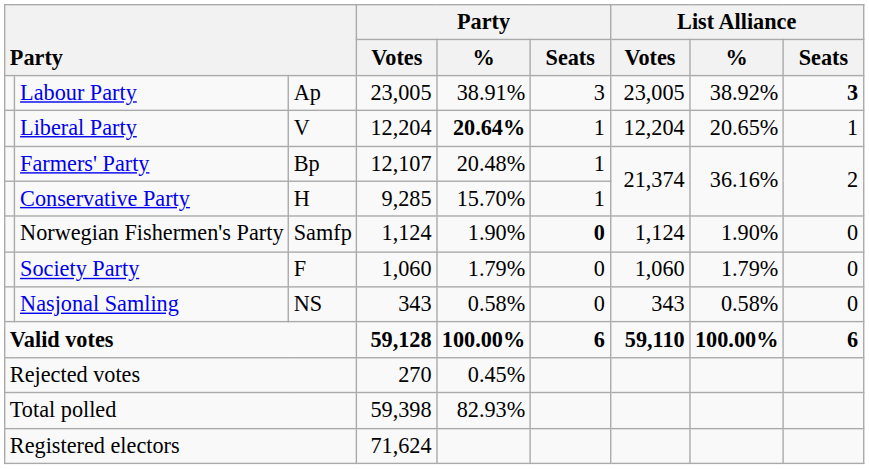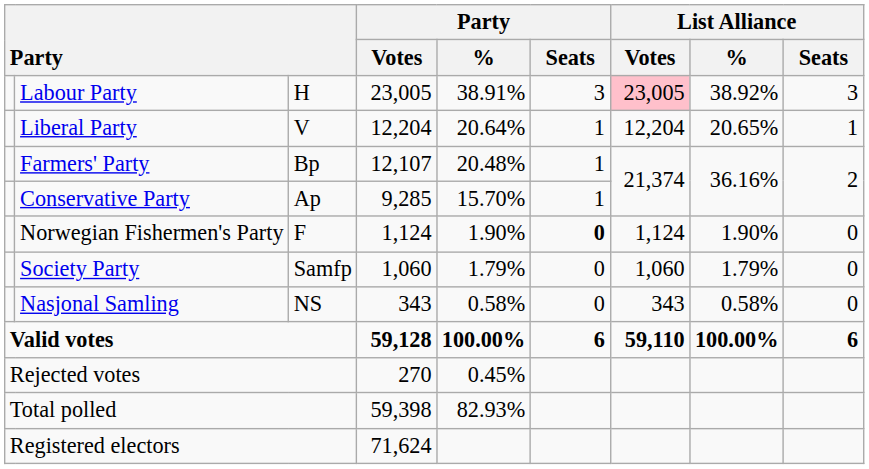(307, 92) Ap -> (302, 92) H
(654, 92) no background -> (654, 92) pink background
(853, 92) bold -> (853, 92) normal
(489, 127) bold -> (491, 127) normal
(302, 198) H -> (307, 198) Ap
(323, 233) Samfp -> (300, 233) F
(300, 269) F -> (323, 269) Samfp
